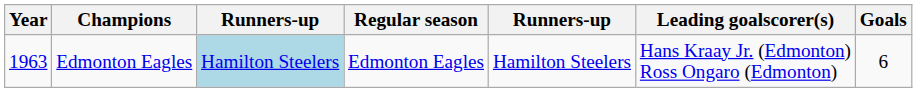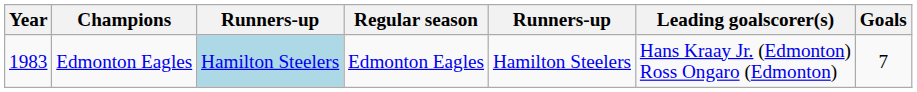(28, 60) 1963 -> (28, 60) 1983
(883, 60) 6 -> (883, 60) 7
